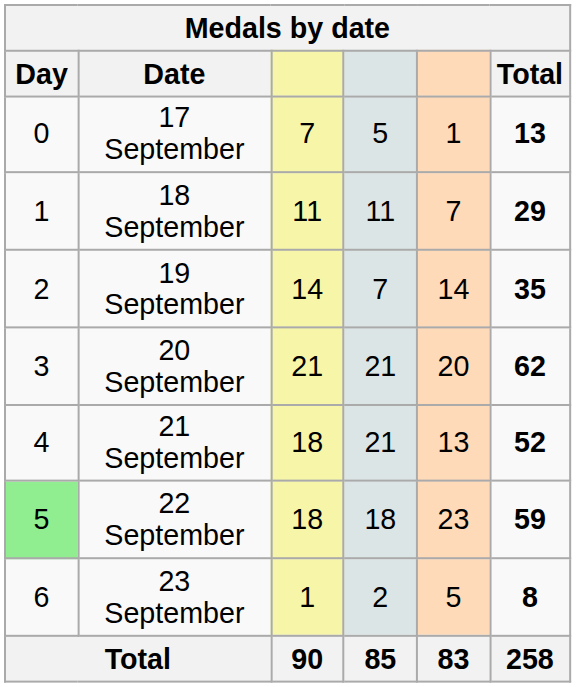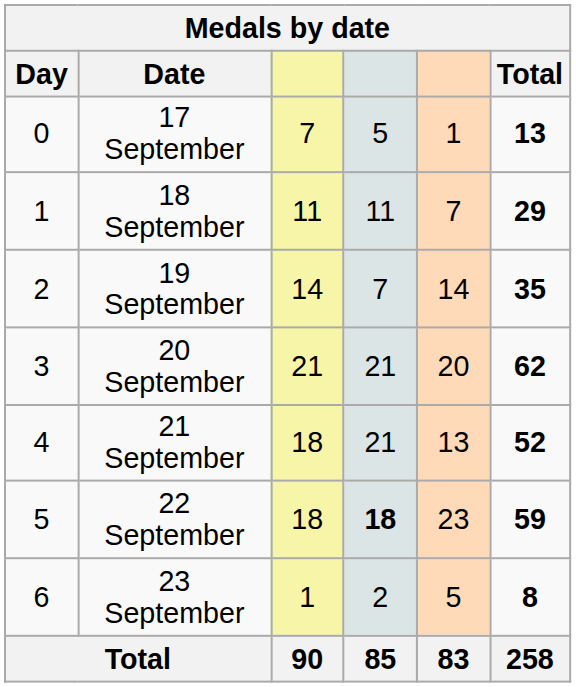(42, 520) lightgreen background -> (42, 520) no background
(380, 520) normal -> (380, 520) bold
